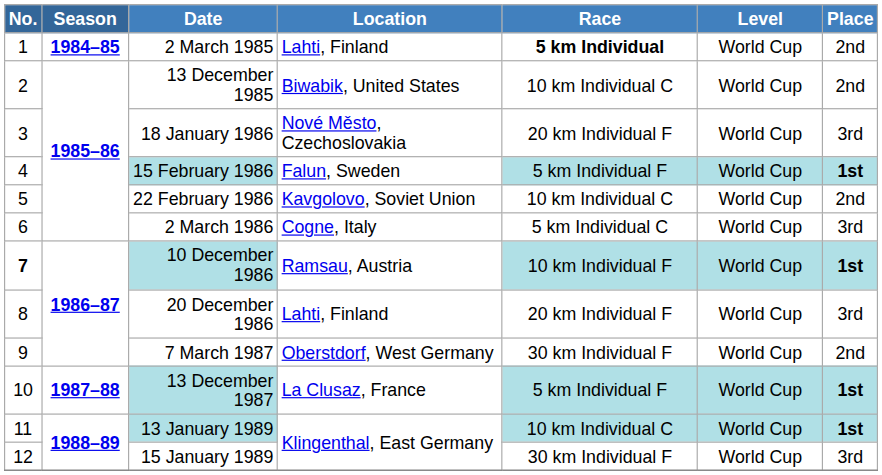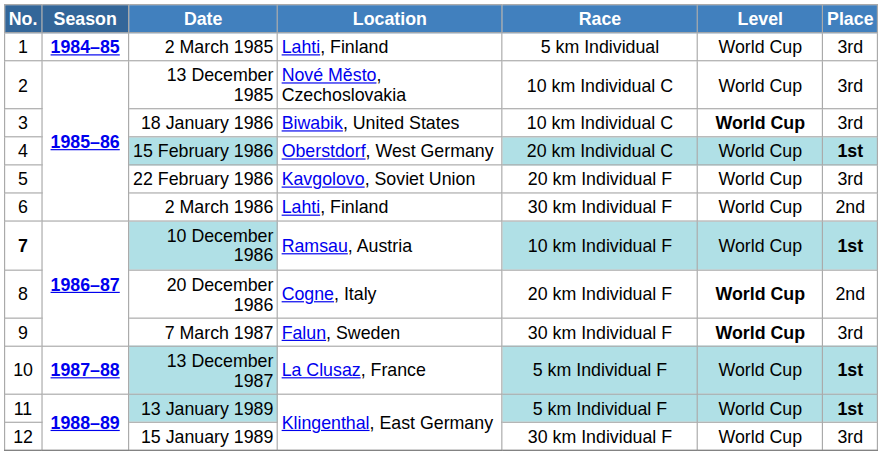(600, 47) bold -> (600, 47) normal
(850, 47) 2nd -> (850, 47) 3rd
(371, 85) Biwabik, United States -> (344, 85) Nové Město, Czechoslovakia
(850, 85) 2nd -> (850, 85) 3rd
(344, 133) Nové Město, Czechoslovakia -> (371, 123) Biwabik, United States
(600, 133) 20 km Individual F -> (600, 123) 10 km Individual C
(760, 133) normal -> (760, 123) bold
(341, 171) Falun, Sweden -> (388, 151) Oberstdorf, West Germany
(600, 171) 5 km Individual F -> (600, 151) 20 km Individual C
(600, 199) 10 km Individual C -> (600, 180) 20 km Individual F
(850, 199) 2nd -> (850, 180) 3rd
(329, 228) Cogne, Italy -> (335, 208) Lahti, Finland
(600, 228) 5 km Individual C -> (600, 208) 30 km Individual F
(850, 228) 3rd -> (850, 208) 2nd
(335, 314) Lahti, Finland -> (329, 294) Cogne, Italy
(760, 314) normal -> (760, 294) bold
(850, 314) 3rd -> (850, 294) 2nd
(388, 352) Oberstdorf, West Germany -> (341, 332) Falun, Sweden
(760, 352) normal -> (760, 332) bold
(850, 352) 2nd -> (850, 332) 3rd
(600, 428) 10 km Individual C -> (600, 408) 5 km Individual F
